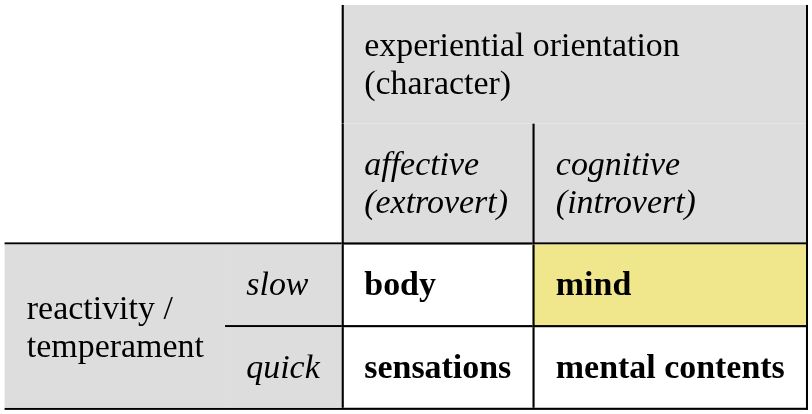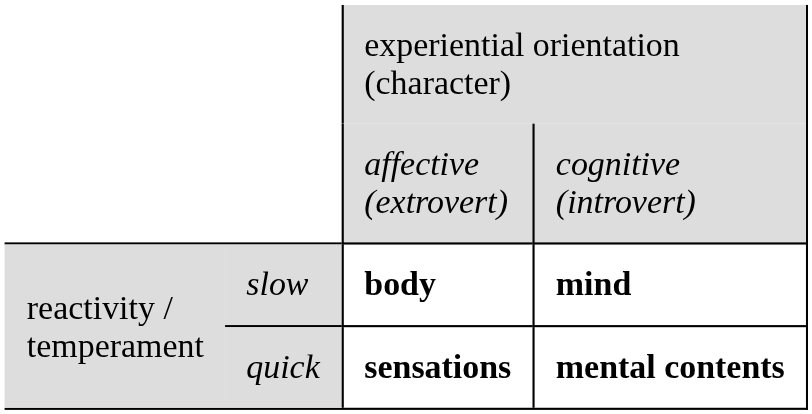(594, 284) khaki background -> (594, 284) no background
